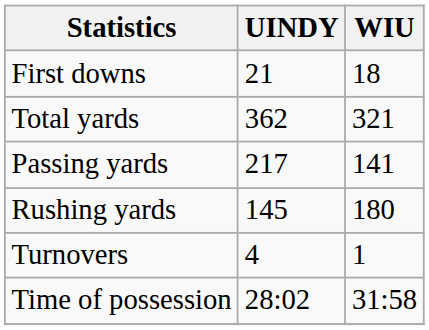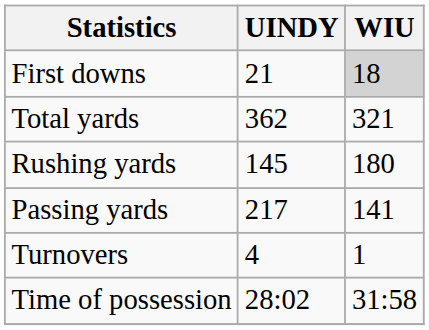(366, 73) no background -> (366, 73) lightgrey background
rows swapped: (94, 209) <-> (90, 164)
